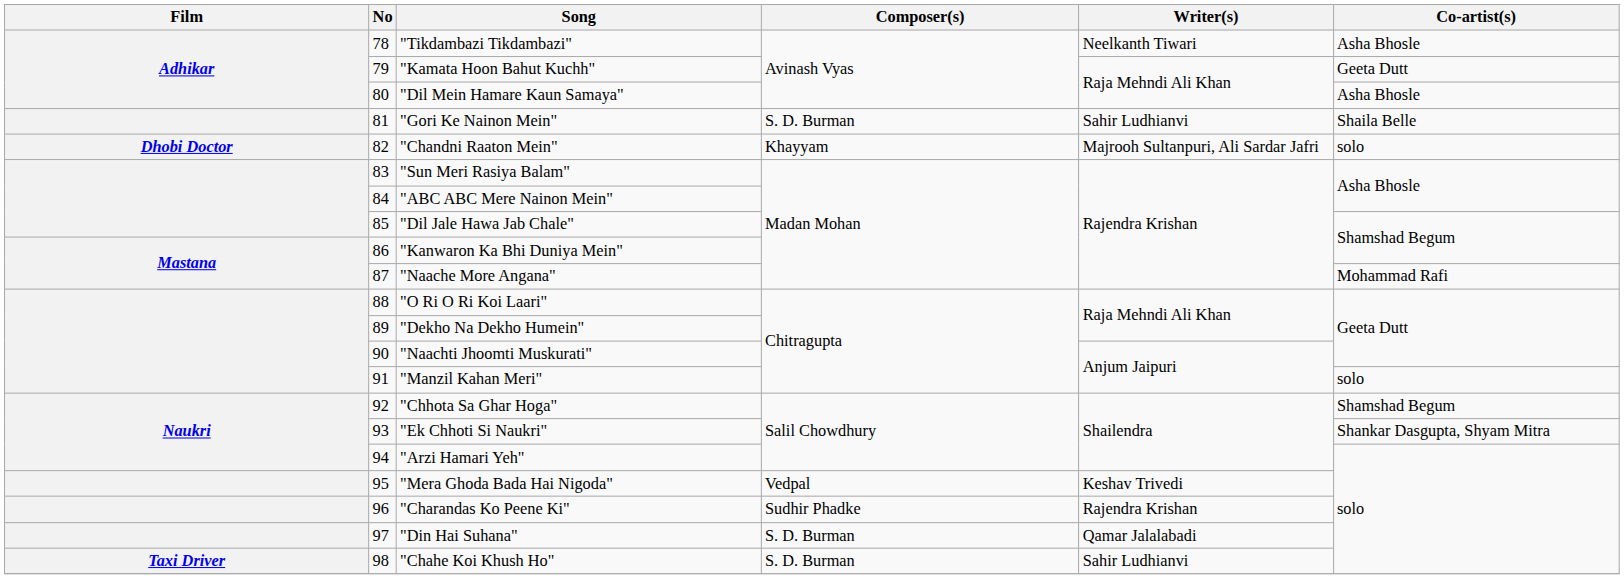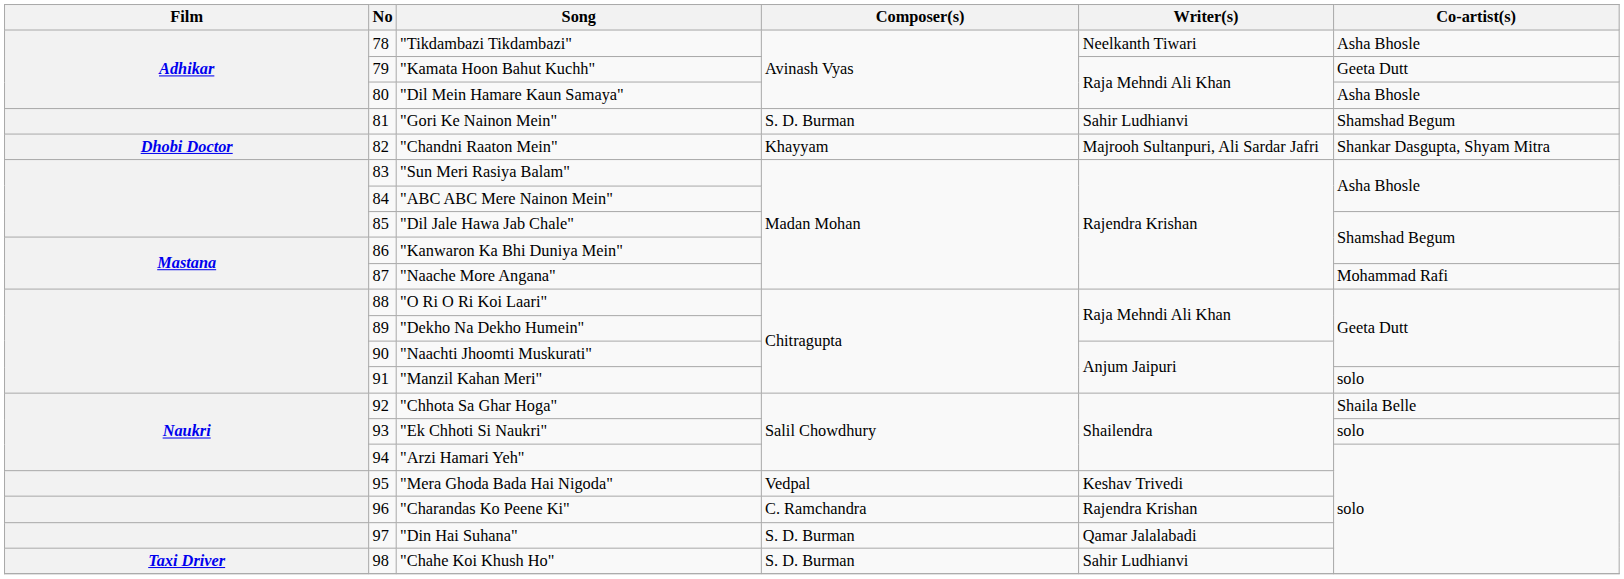(1377, 120) Shaila Belle -> (1396, 120) Shamshad Begum
(1351, 146) solo -> (1443, 146) Shankar Dasgupta, Shyam Mitra
(1396, 405) Shamshad Begum -> (1377, 405) Shaila Belle
(1443, 431) Shankar Dasgupta, Shyam Mitra -> (1351, 431) solo
(813, 509) Sudhir Phadke -> (816, 509) C. Ramchandra
